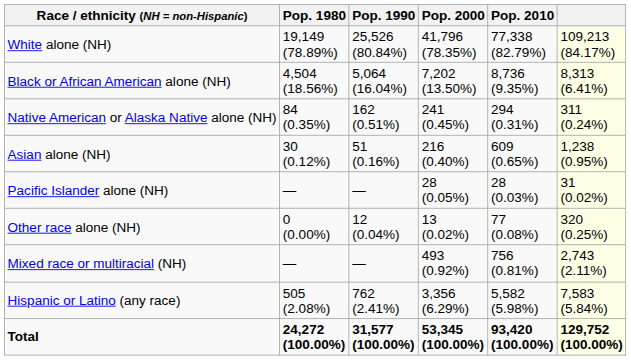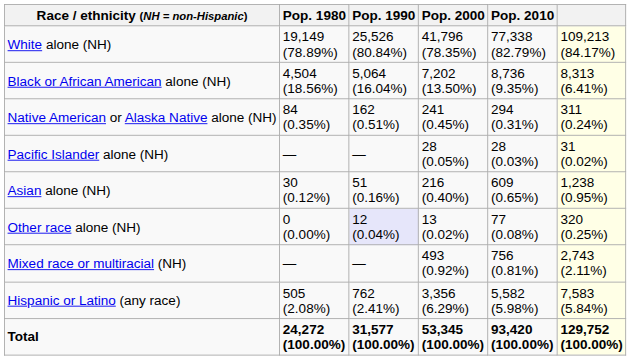rows swapped: (59, 154) <-> (88, 191)
(376, 227) no background -> (376, 227) lavender background
